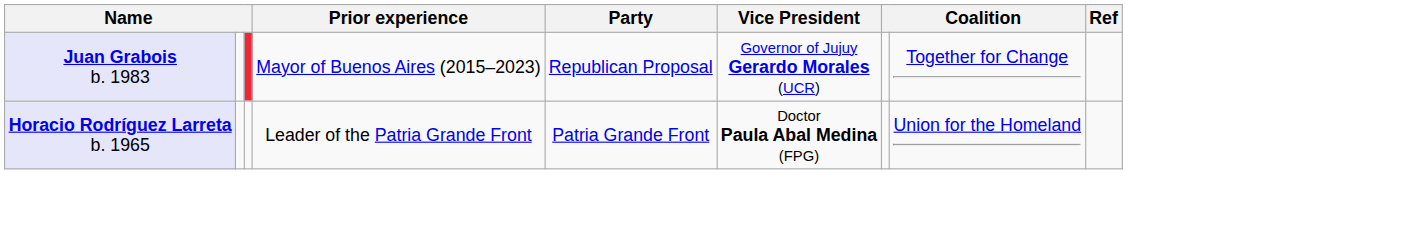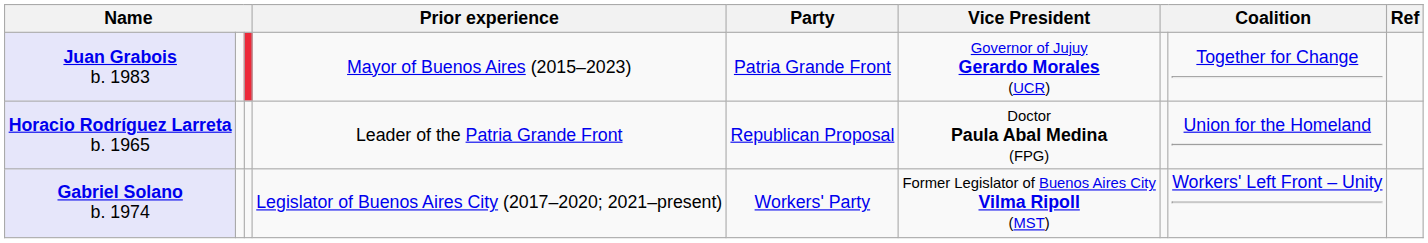(631, 66) Republican Proposal -> (812, 66) Patria Grande Front
(631, 134) Patria Grande Front -> (812, 134) Republican Proposal
+ row: (120, 202)
